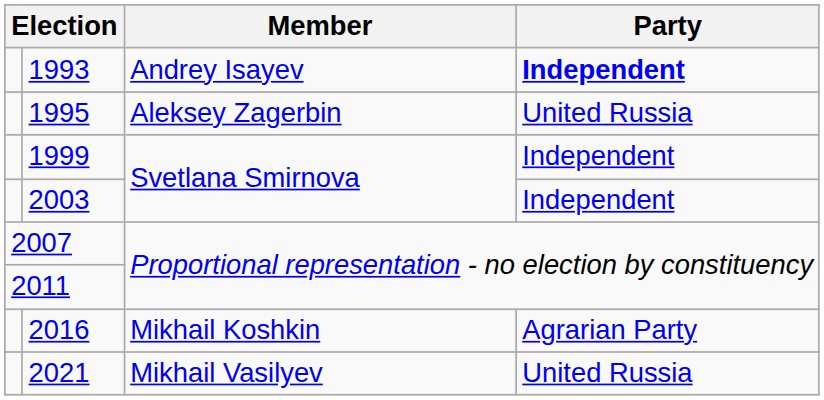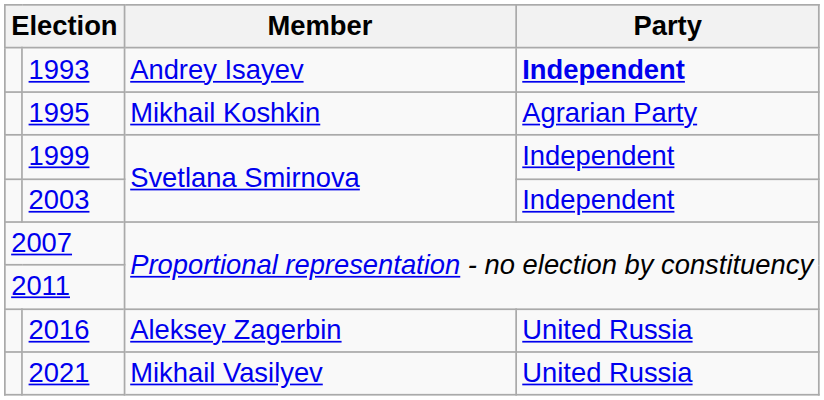(236, 112) Aleksey Zagerbin -> (225, 112) Mikhail Koshkin
(607, 112) United Russia -> (610, 112) Agrarian Party
(225, 329) Mikhail Koshkin -> (236, 329) Aleksey Zagerbin
(610, 329) Agrarian Party -> (607, 329) United Russia
